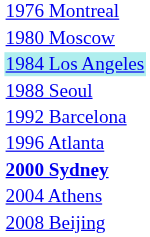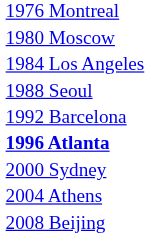(75, 64) paleturquoise background -> (75, 64) no background
(55, 143) normal -> (58, 143) bold
(57, 169) bold -> (56, 169) normal
